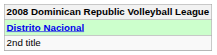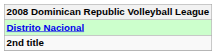(24, 43) normal -> (25, 43) bold
